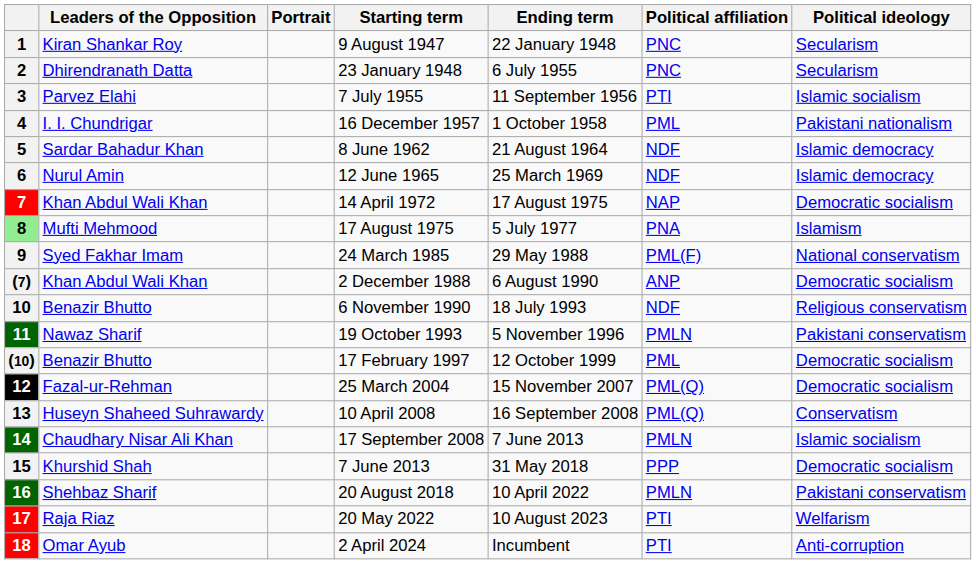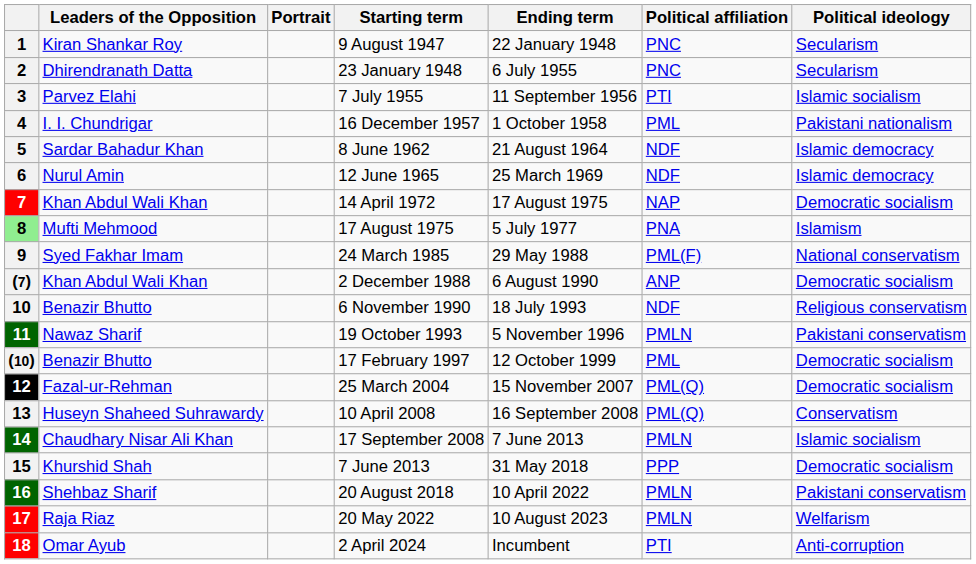(659, 519) PTI -> (669, 519) PMLN
